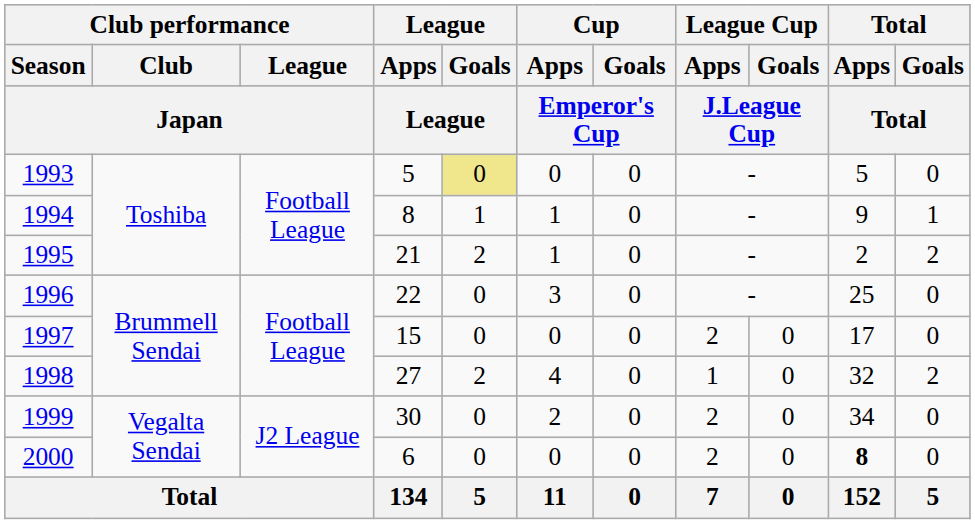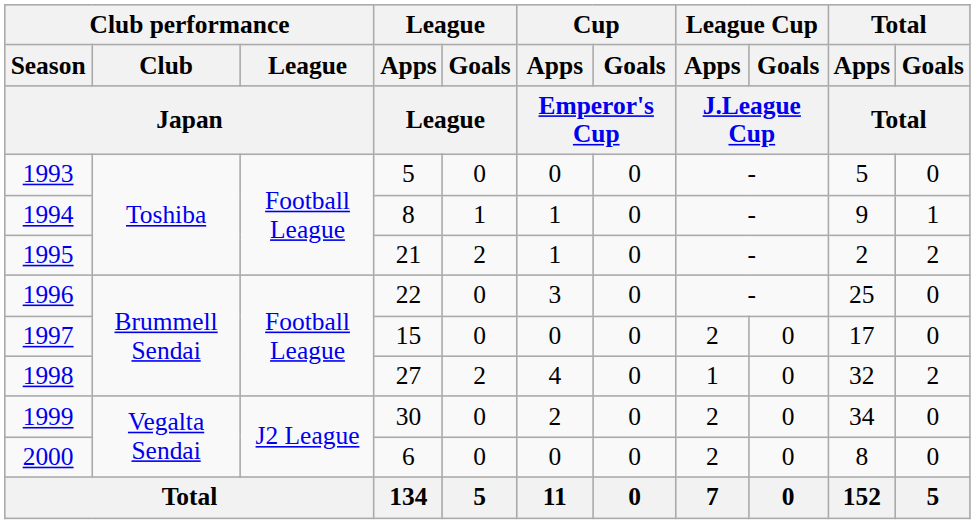(480, 174) khaki background -> (480, 174) no background
(862, 456) bold -> (862, 456) normal
